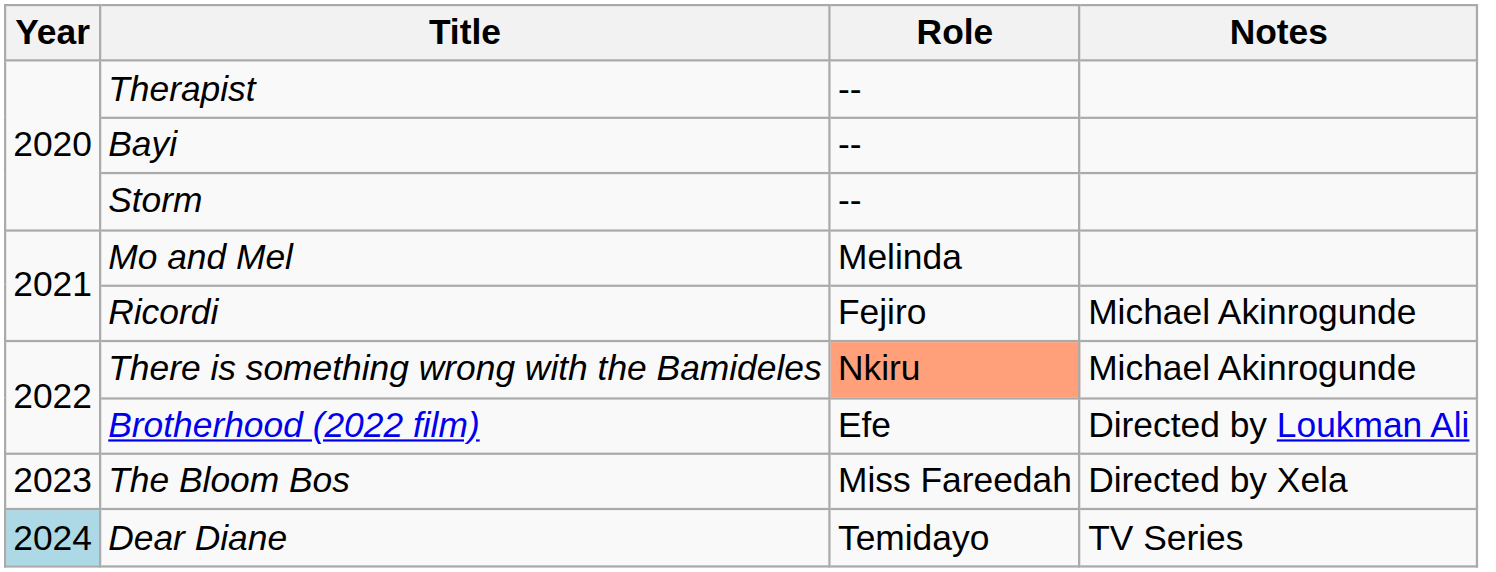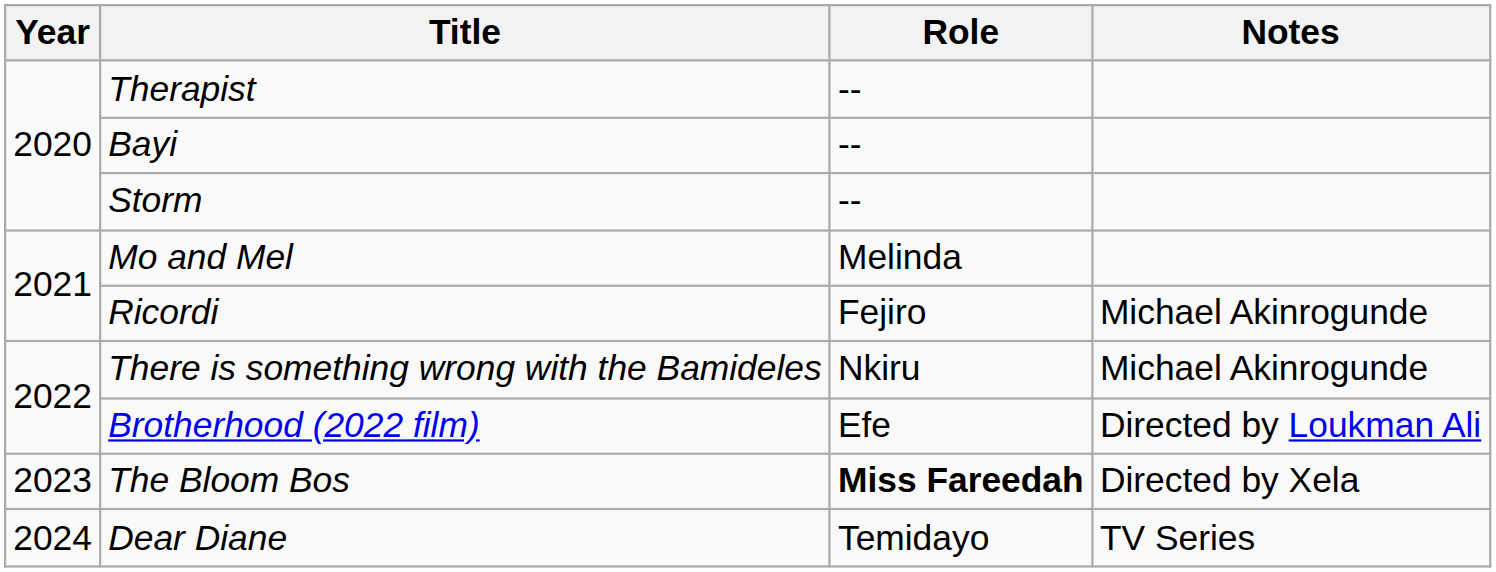(879, 369) lightsalmon background -> (879, 369) no background
(955, 481) normal -> (961, 481) bold
(53, 537) lightblue background -> (53, 537) no background
